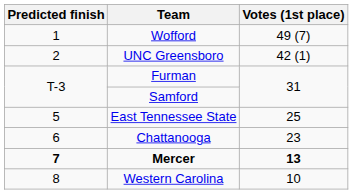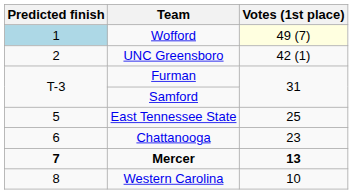(56, 35) no background -> (56, 35) lightblue background
(293, 35) no background -> (293, 35) lightyellow background
